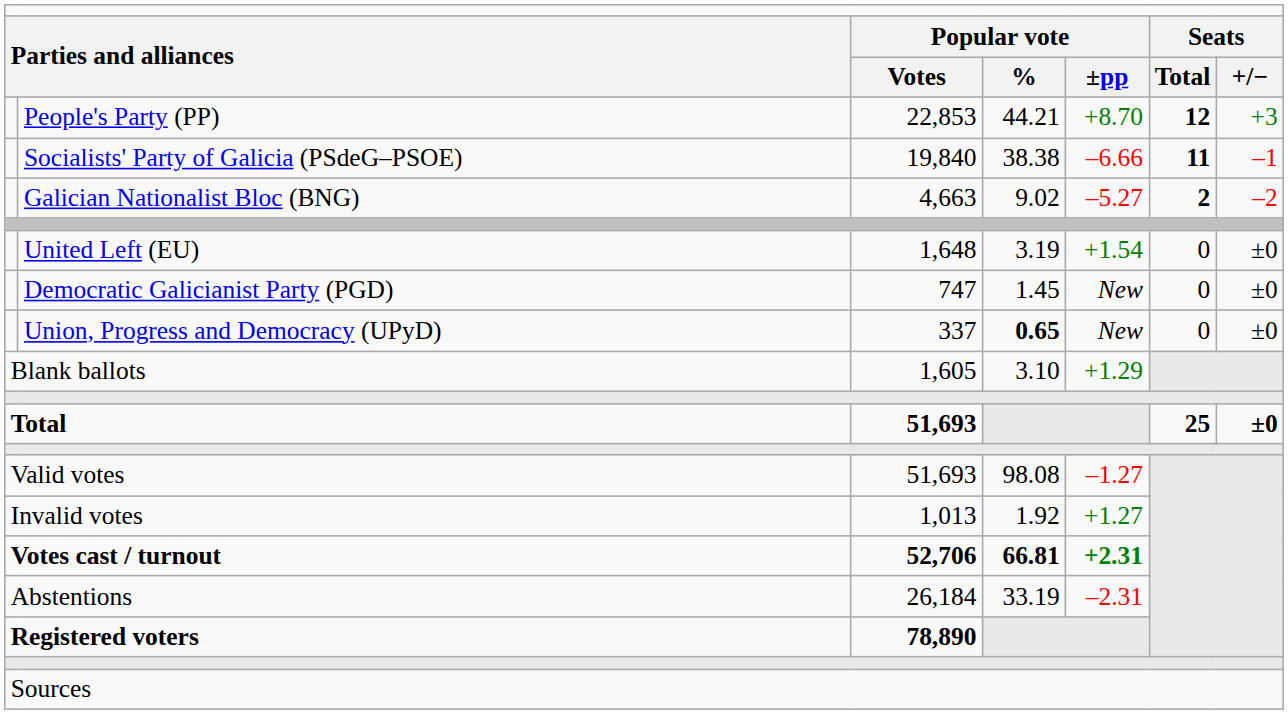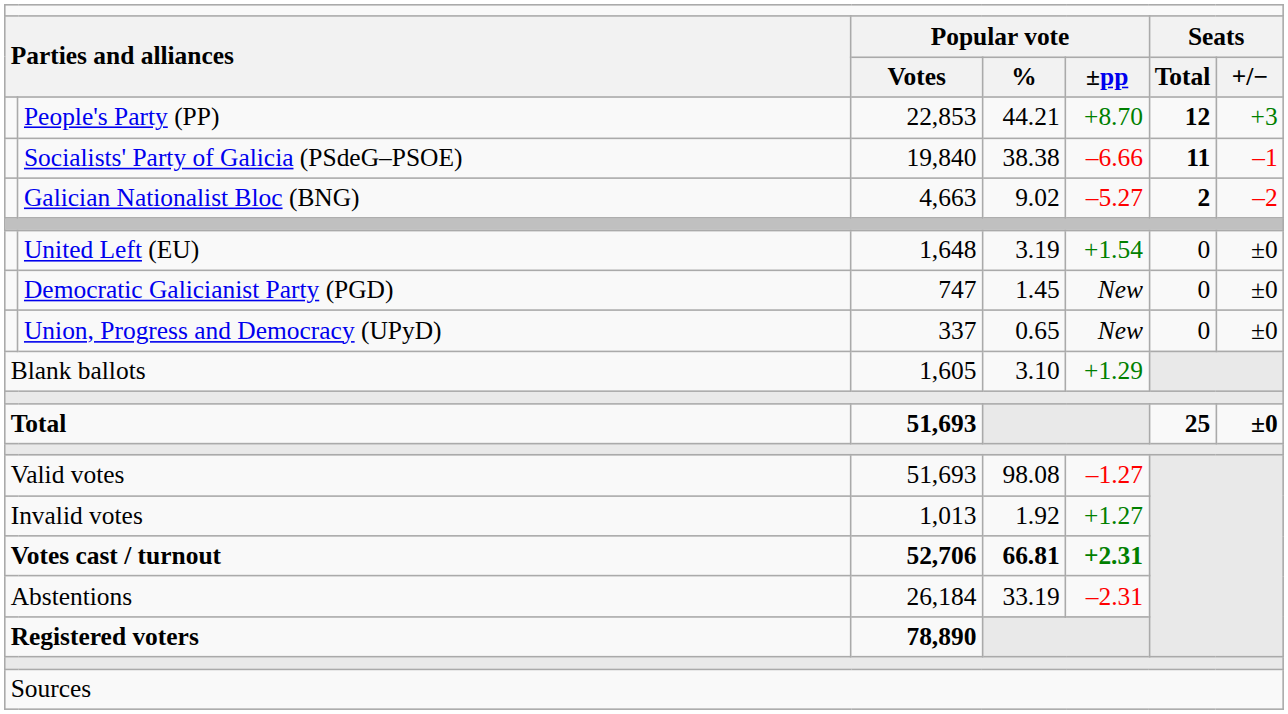(1037, 330) bold -> (1037, 330) normal
